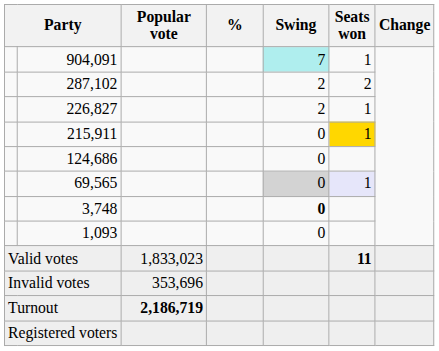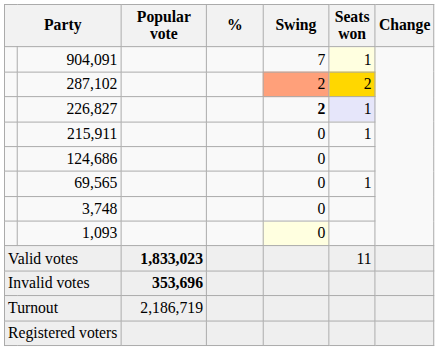(321, 59) paleturquoise background -> (321, 59) no background
(368, 59) no background -> (368, 59) lightyellow background
(321, 84) no background -> (321, 84) lightsalmon background
(368, 84) no background -> (368, 84) gold background
(321, 109) normal -> (321, 109) bold
(368, 109) no background -> (368, 109) lavender background
(368, 134) gold background -> (368, 134) no background
(321, 183) lightgrey background -> (321, 183) no background
(368, 183) lavender background -> (368, 183) no background
(321, 208) bold -> (321, 208) normal
(321, 233) no background -> (321, 233) lightyellow background
(172, 258) normal -> (172, 258) bold
(364, 258) bold -> (364, 258) normal
(178, 283) normal -> (178, 283) bold
(172, 308) bold -> (172, 308) normal
